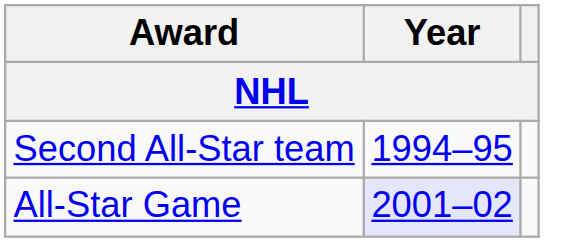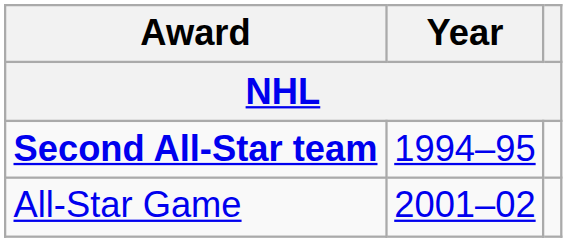(184, 148) normal -> (195, 148) bold
(442, 206) lavender background -> (465, 206) no background
